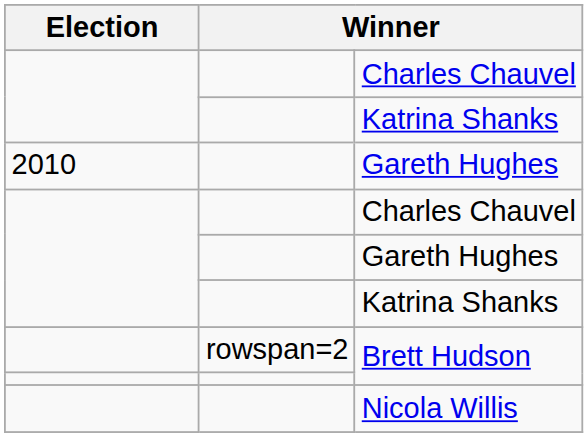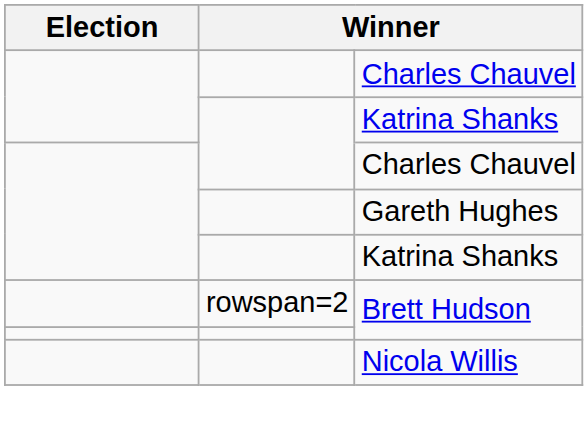- row: (44, 165)
